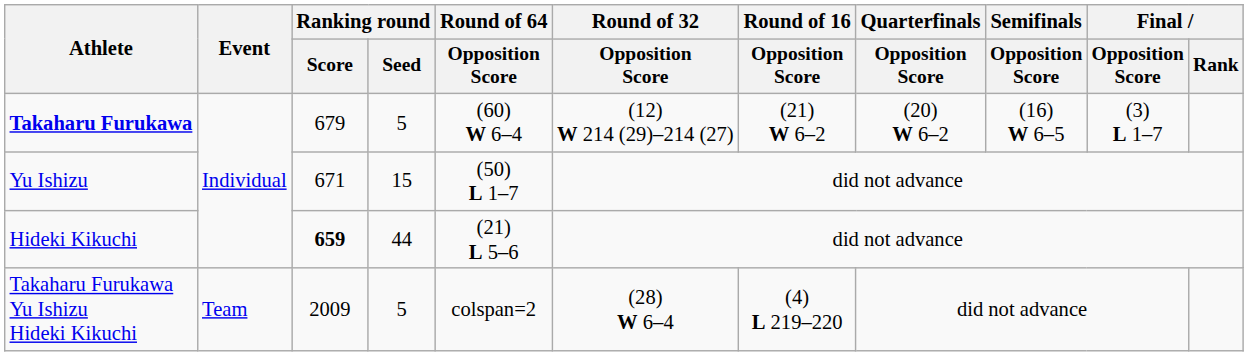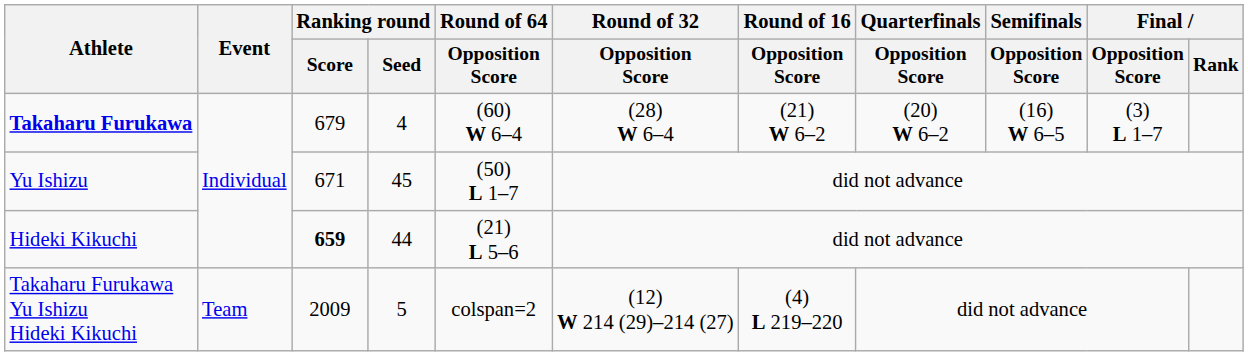(402, 122) 5 -> (402, 122) 4
(645, 122) (12) W 214 (29)–214 (27) -> (645, 122) (28) W 6–4
(402, 181) 15 -> (402, 181) 45
(645, 309) (28) W 6–4 -> (645, 309) (12) W 214 (29)–214 (27)
